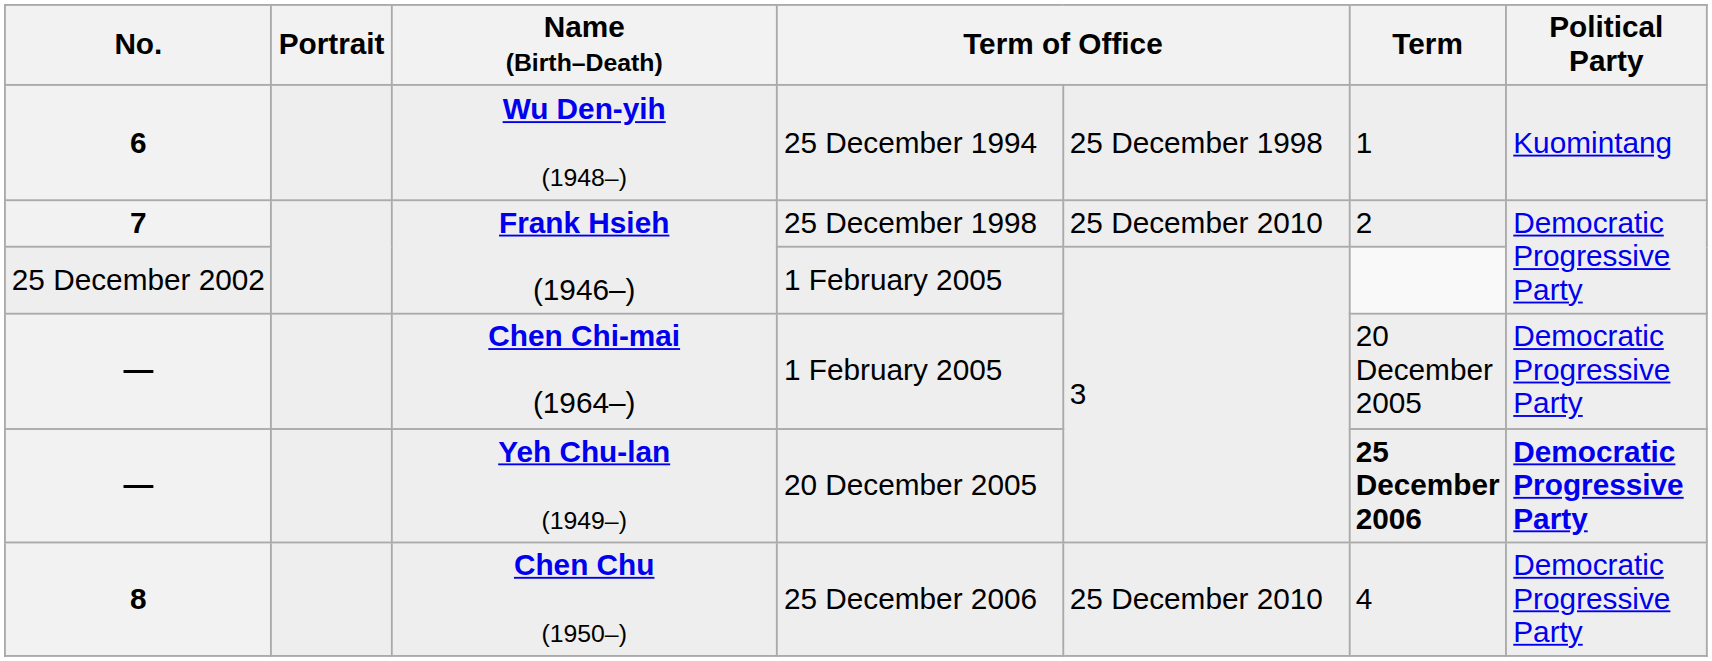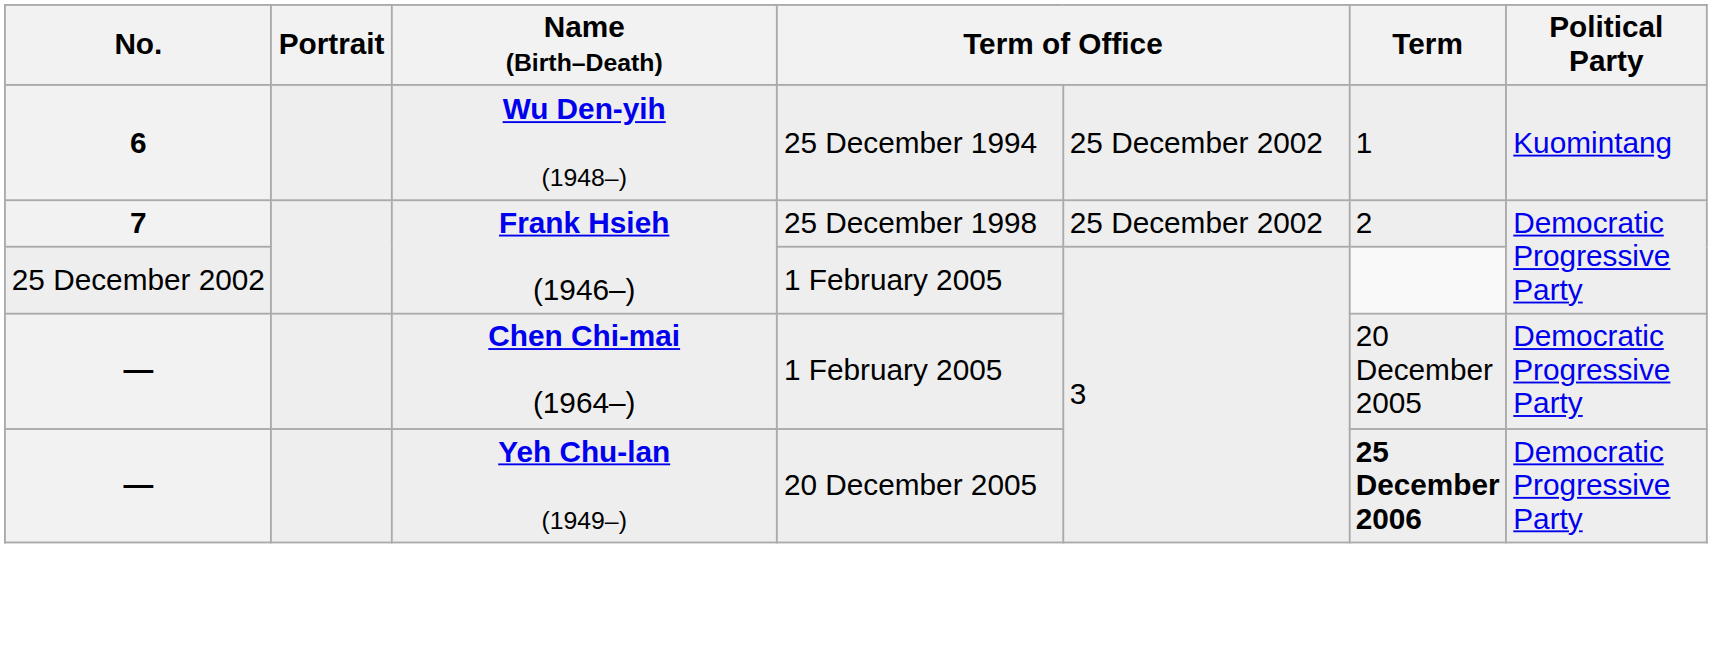(1196, 142) 25 December 1998 -> (1196, 142) 25 December 2002
(1196, 222) 25 December 2010 -> (1196, 222) 25 December 2002
(1598, 484) bold -> (1592, 484) normal
- row: (138, 598)
